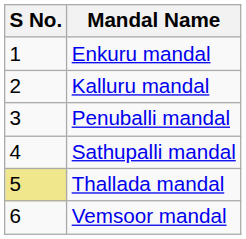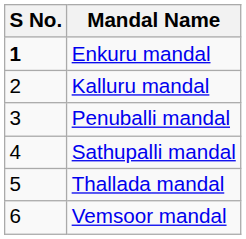(15, 53) normal -> (15, 53) bold
(15, 184) khaki background -> (15, 184) no background
